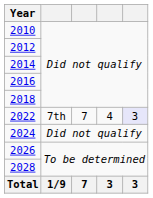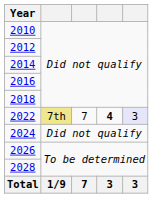(56, 116) no background -> (56, 116) khaki background
(110, 116) normal -> (110, 116) bold
